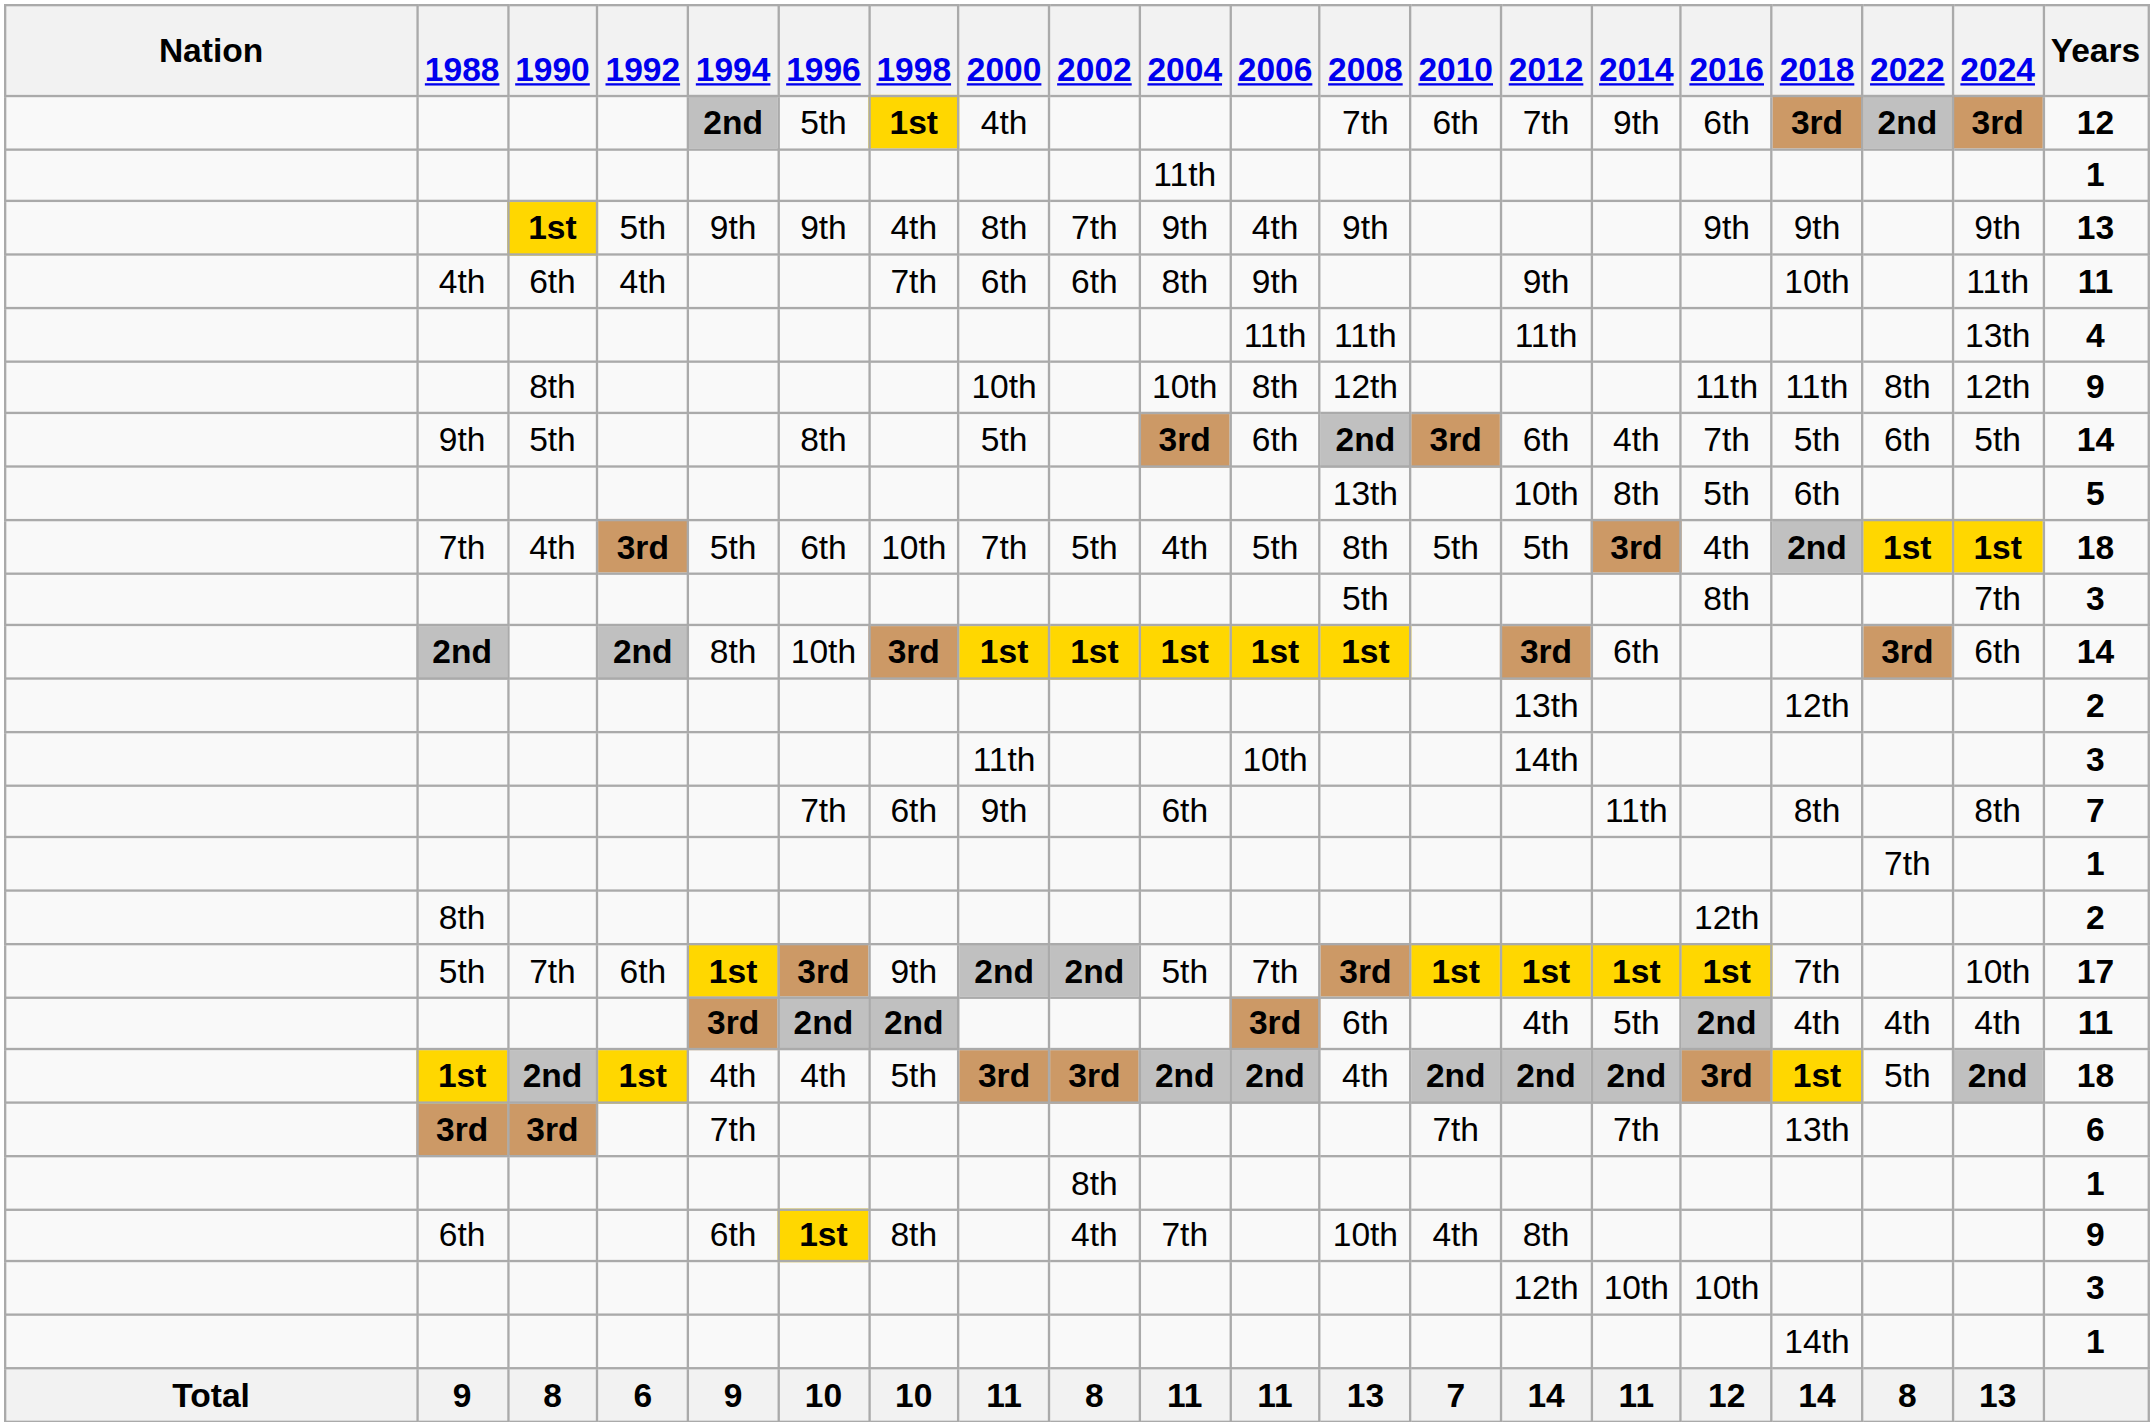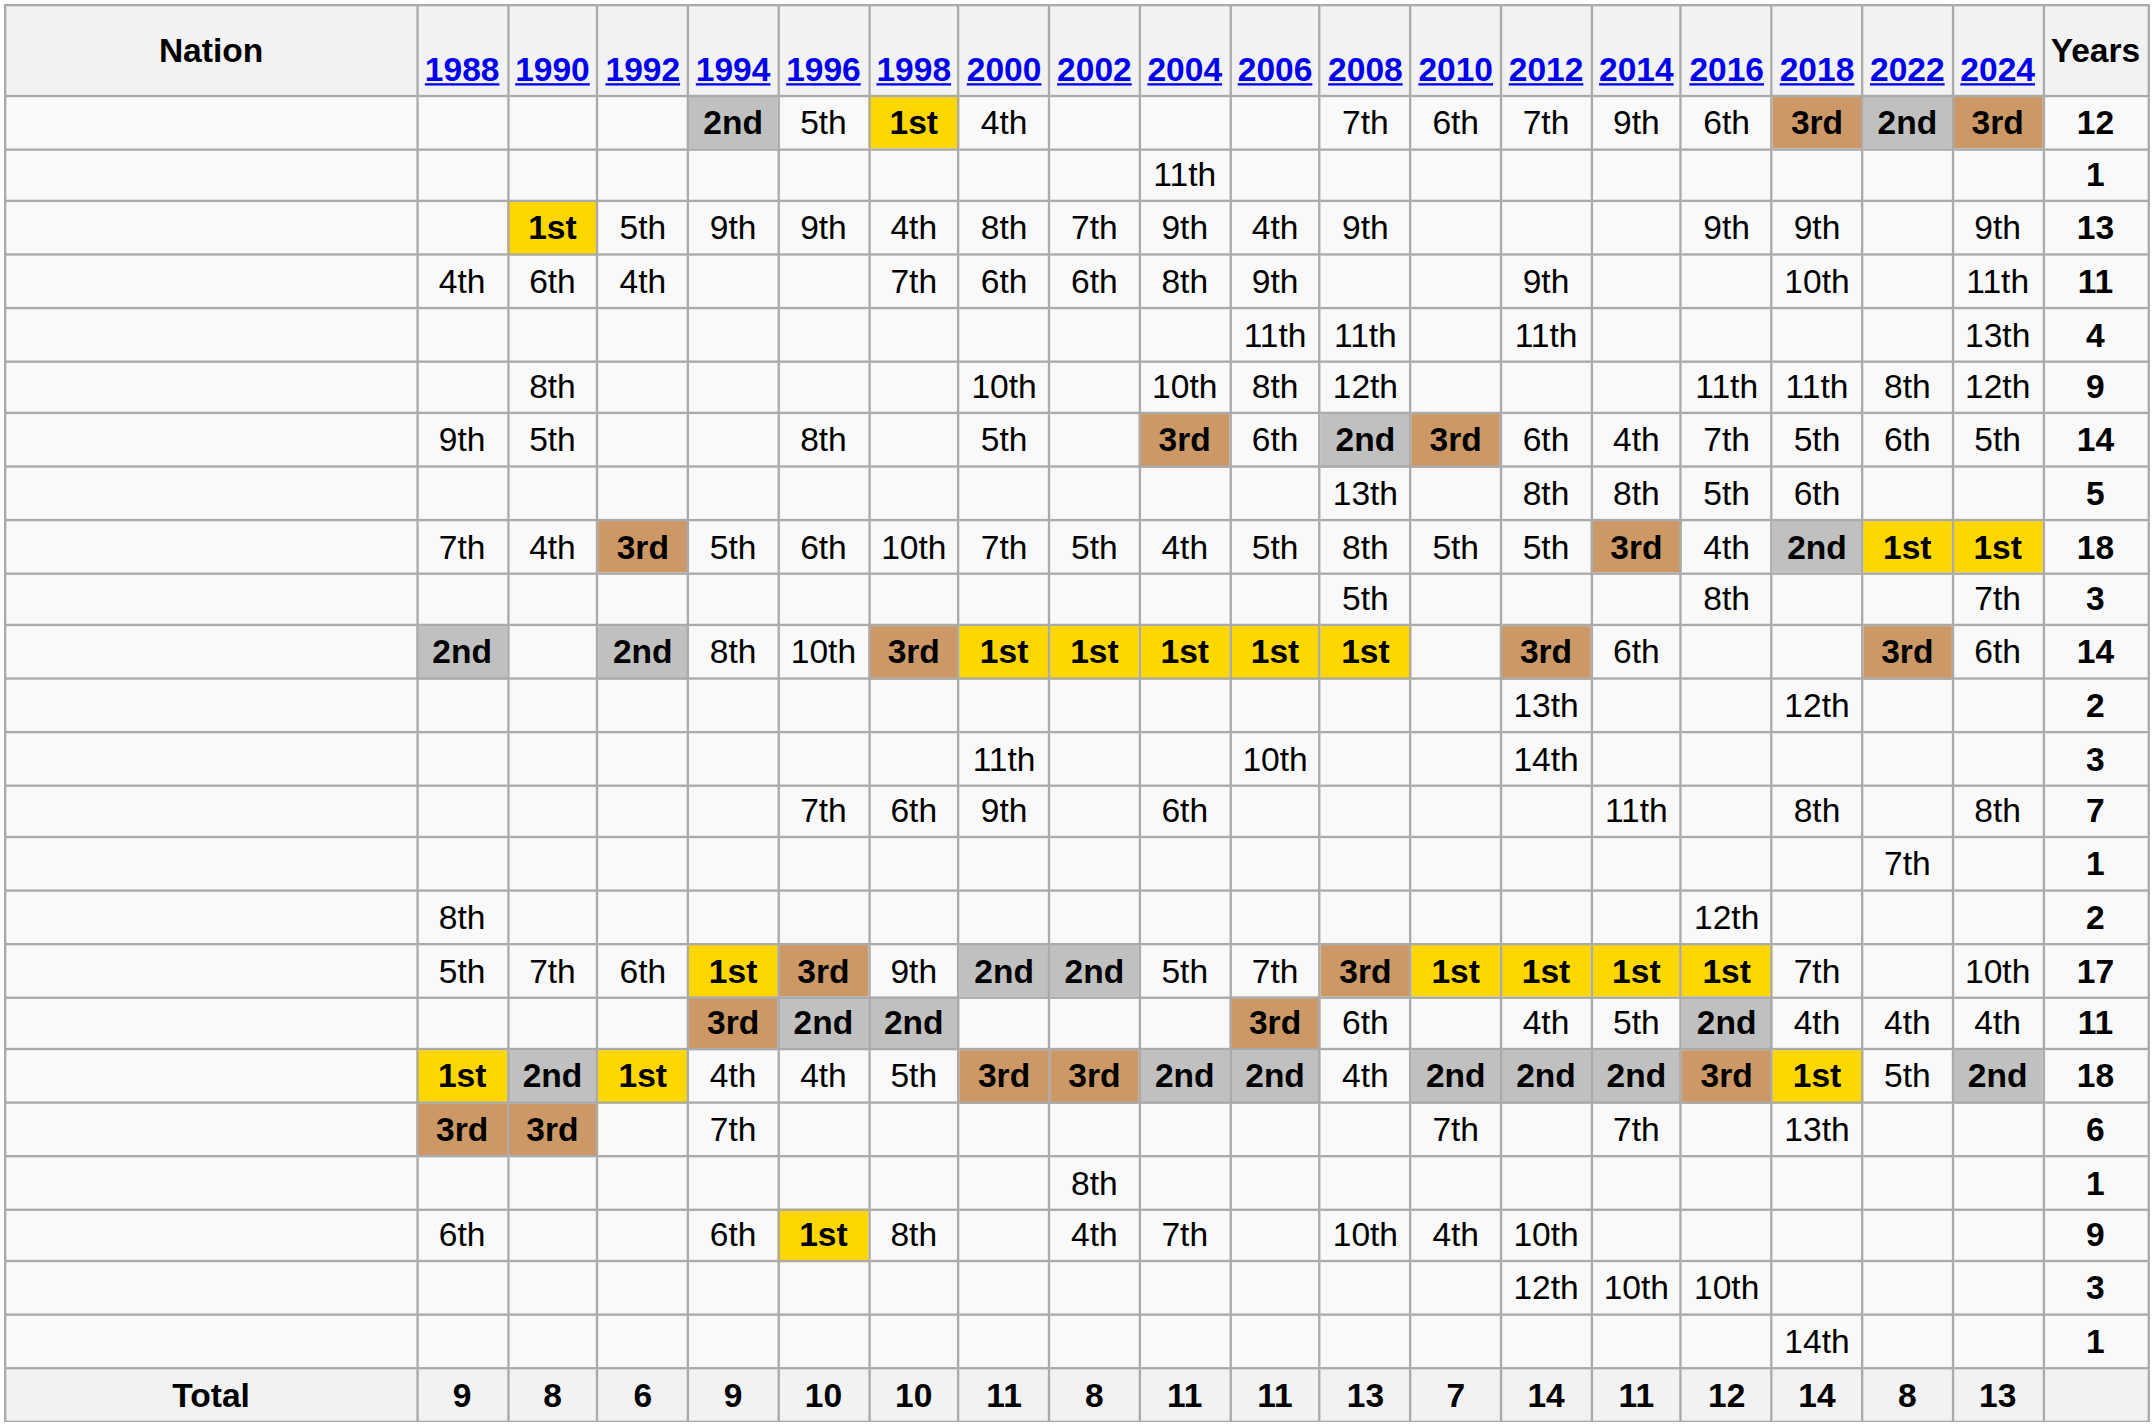(1546, 493) 10th -> (1546, 493) 8th
(1546, 1236) 8th -> (1546, 1236) 10th
